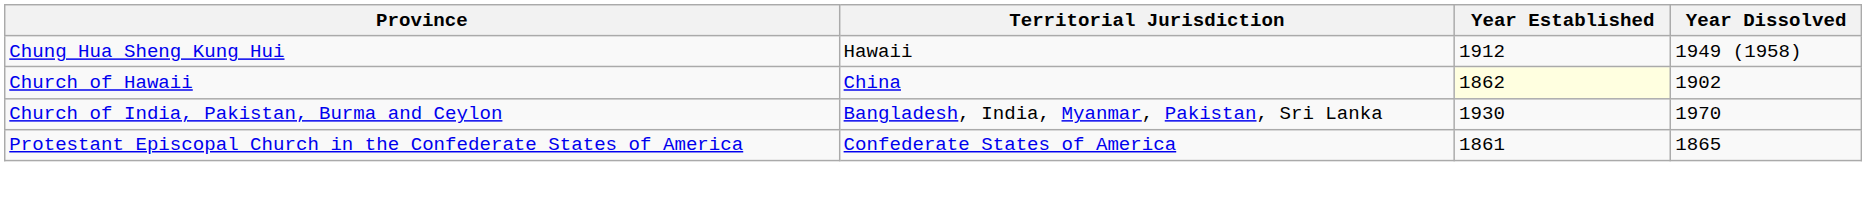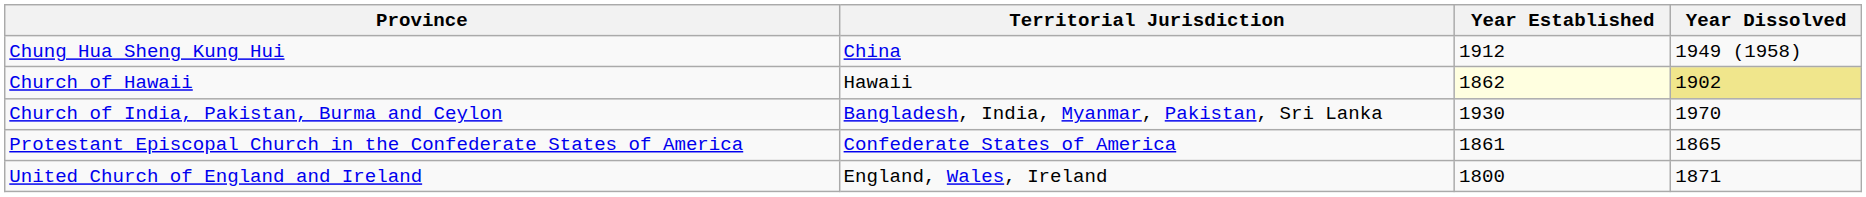(878, 51) Hawaii -> (872, 51) China
(872, 83) China -> (878, 83) Hawaii
(1698, 83) no background -> (1698, 83) khaki background
+ row: (216, 176)
